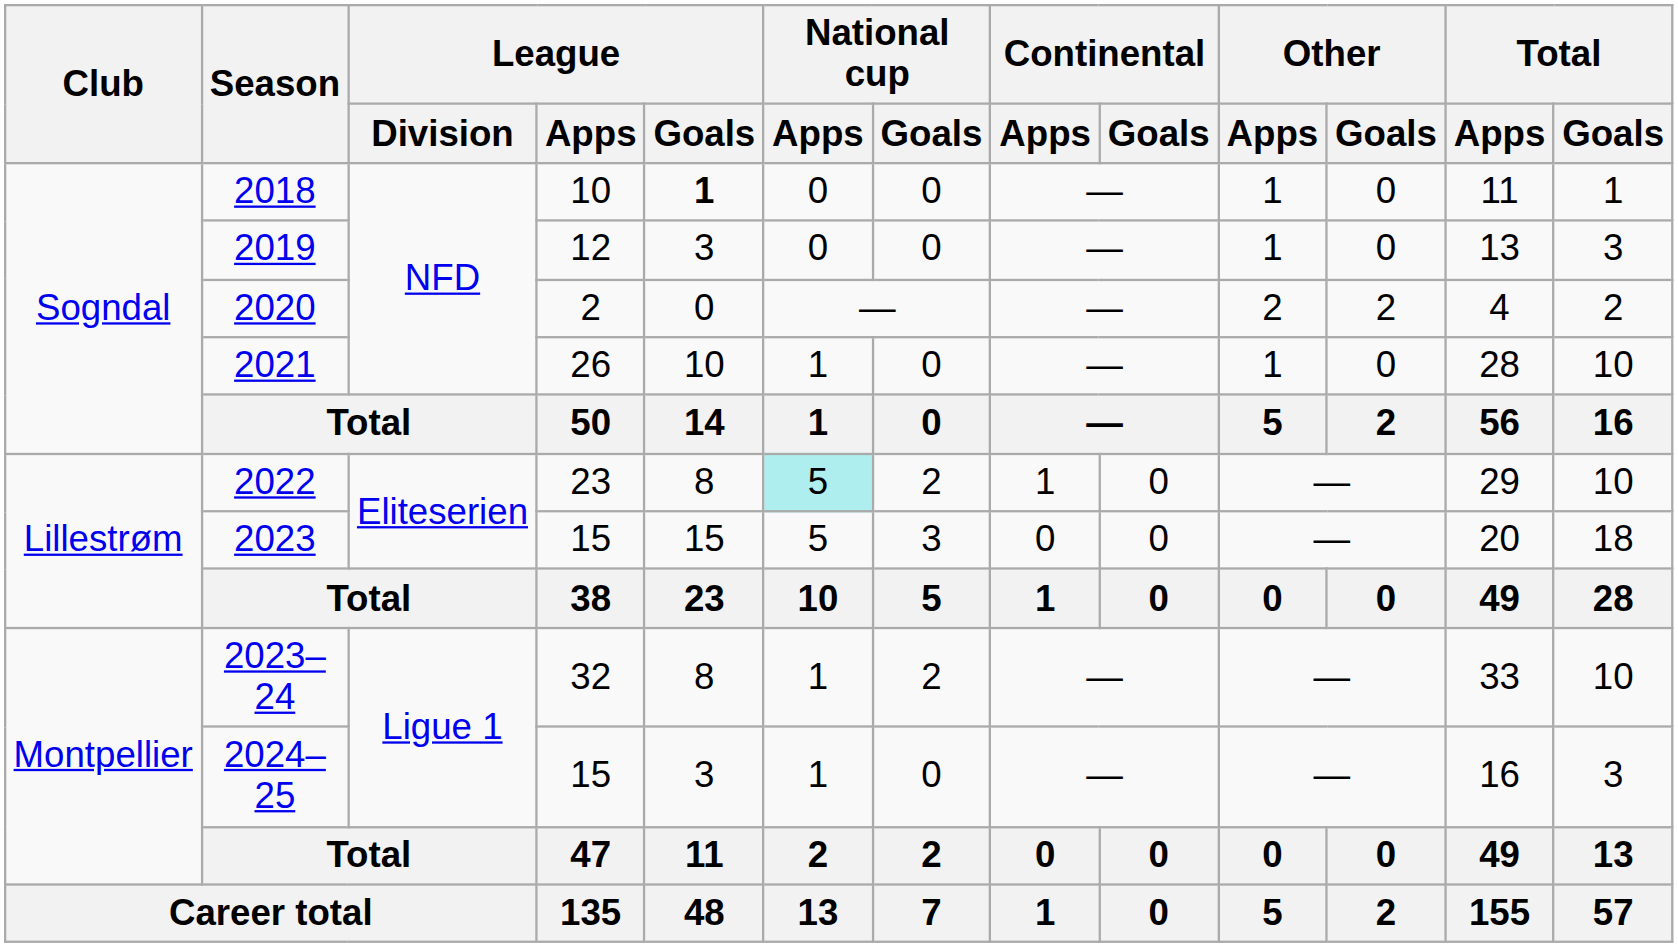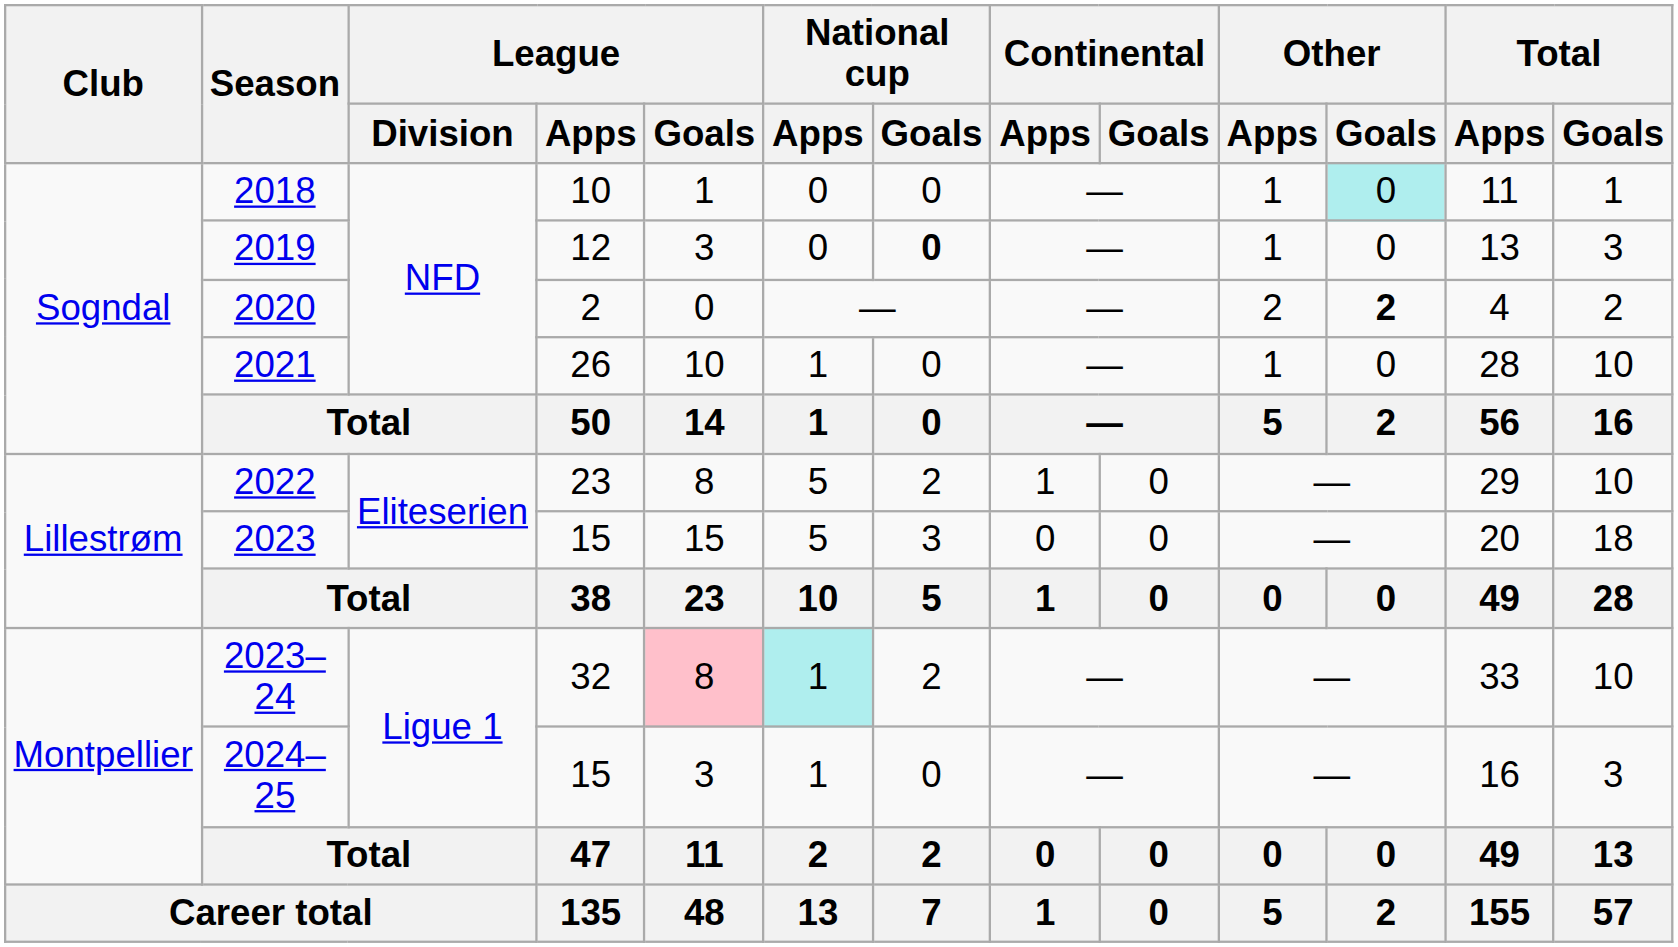(704, 190) bold -> (704, 190) normal
(1386, 190) no background -> (1386, 190) paleturquoise background
(932, 249) normal -> (932, 249) bold
(1386, 307) normal -> (1386, 307) bold
(818, 481) paleturquoise background -> (818, 481) no background
(704, 676) no background -> (704, 676) pink background
(818, 676) no background -> (818, 676) paleturquoise background
